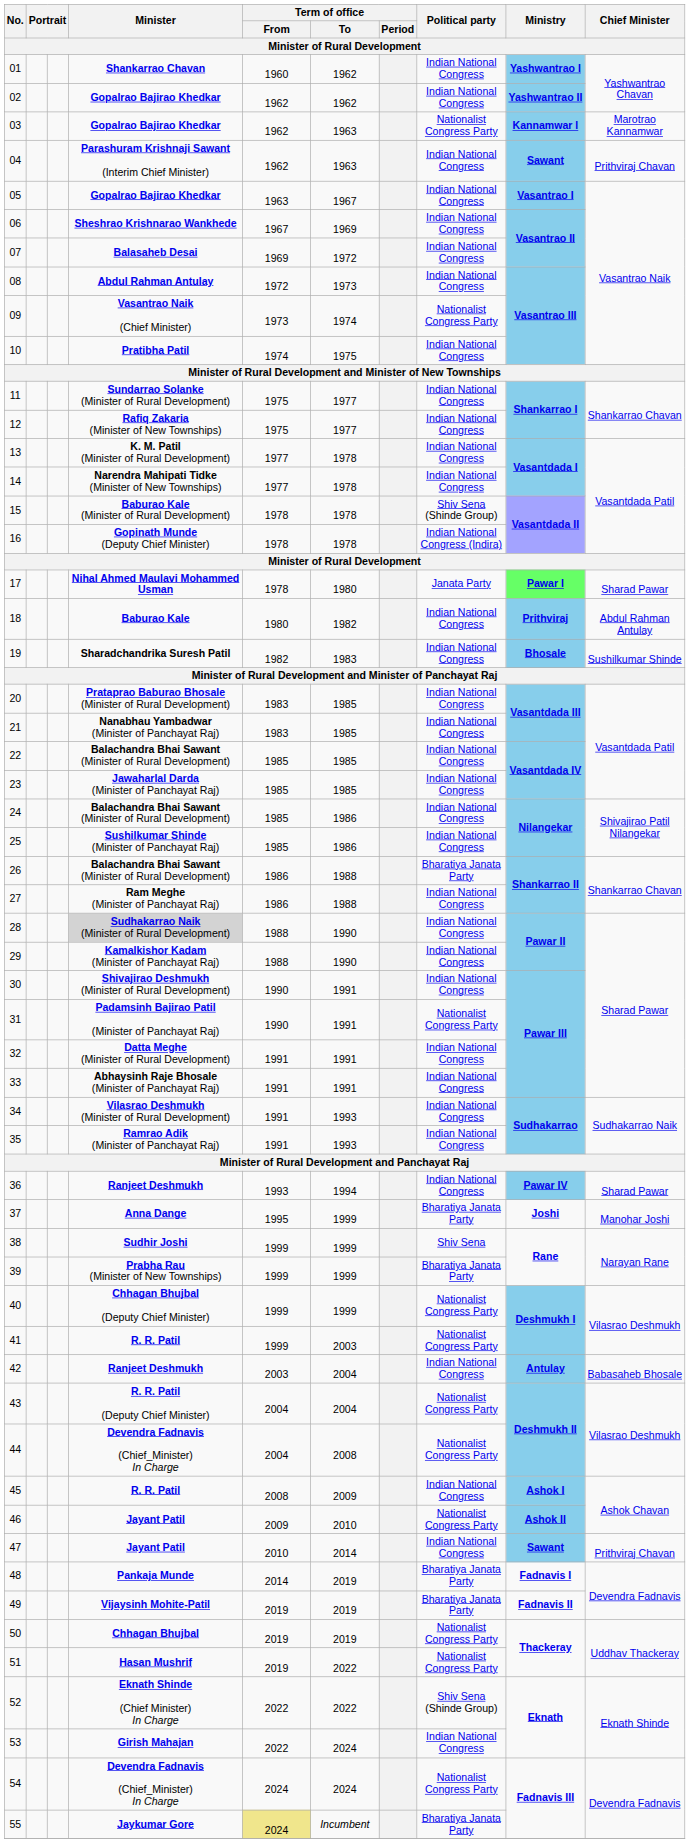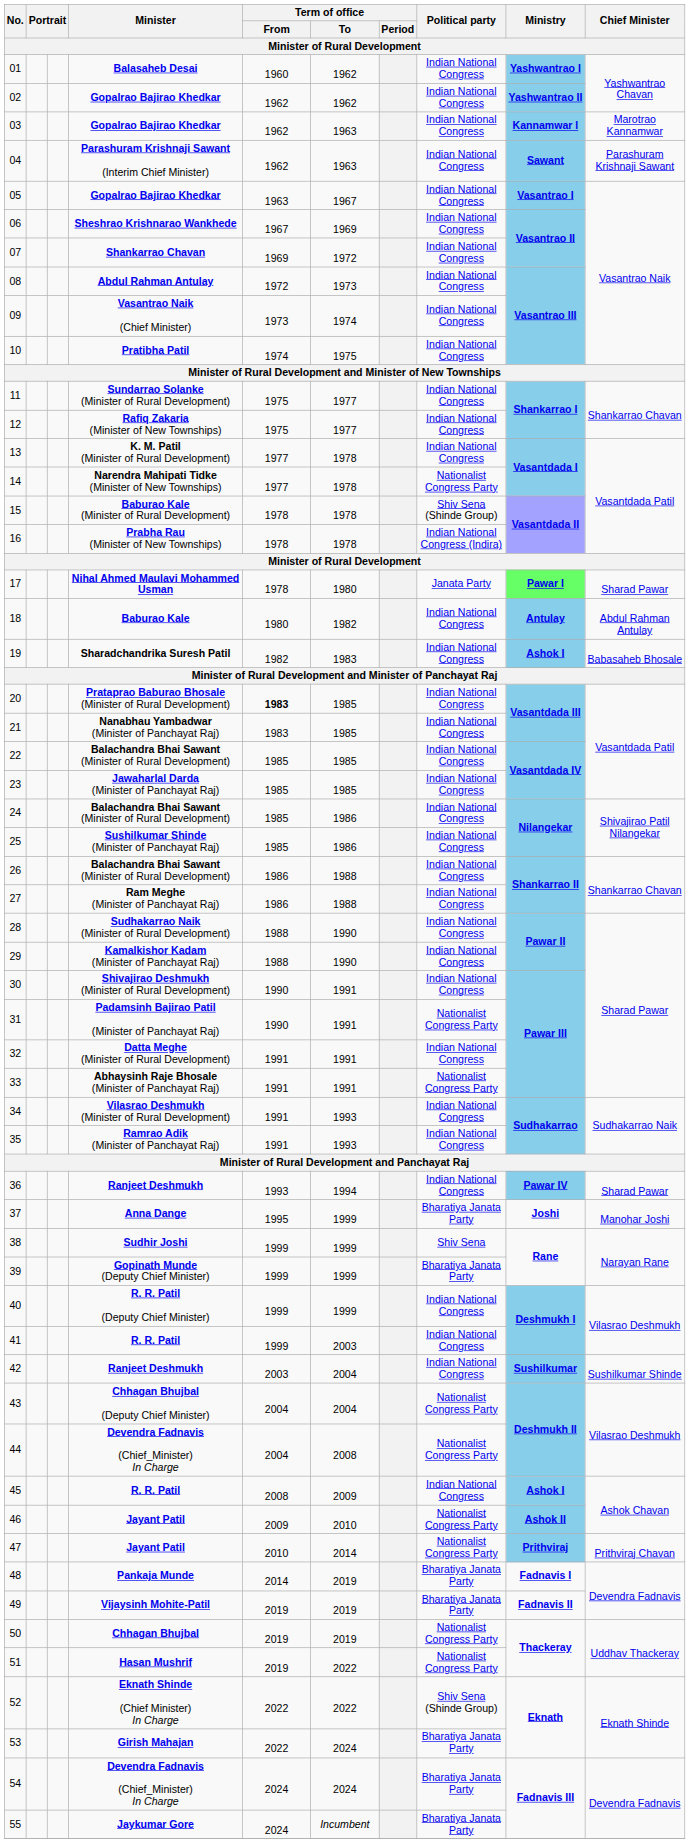(156, 69) Shankarrao Chavan -> (156, 69) Balasaheb Desai
(461, 126) Nationalist Congress Party -> (461, 126) Indian National Congress
(635, 166) Prithviraj Chavan -> (635, 160) Parashuram Krishnaji Sawant
(156, 252) Balasaheb Desai -> (156, 252) Shankarrao Chavan
(461, 315) Nationalist Congress Party -> (461, 315) Indian National Congress
(461, 481) Indian National Congress -> (461, 481) Nationalist Congress Party
(156, 538) Gopinath Munde (Deputy Chief Minister) -> (156, 538) Prabha Rau (Minister of New Townships)
(545, 618) Prithviraj -> (545, 618) Antulay
(545, 653) Bhosale -> (545, 653) Ashok I
(635, 659) Sushilkumar Shinde -> (635, 659) Babasaheb Bhosale
(277, 704) normal -> (277, 704) bold
(461, 870) Bharatiya Janata Party -> (461, 870) Indian National Congress
(156, 927) lightgrey background -> (156, 927) no background
(461, 1082) Indian National Congress -> (461, 1082) Nationalist Congress Party
(156, 1271) Prabha Rau (Minister of New Townships) -> (156, 1271) Gopinath Munde (Deputy Chief Minister)
(156, 1305) Chhagan Bhujbal (Deputy Chief Minister) -> (156, 1305) R. R. Patil (Deputy Chief Minister)
(461, 1305) Nationalist Congress Party -> (461, 1305) Indian National Congress
(461, 1340) Nationalist Congress Party -> (461, 1340) Indian National Congress
(545, 1369) Antulay -> (545, 1369) Sushilkumar
(635, 1375) Babasaheb Bhosale -> (635, 1375) Sushilkumar Shinde
(156, 1403) R. R. Patil (Deputy Chief Minister) -> (156, 1403) Chhagan Bhujbal (Deputy Chief Minister)
(461, 1547) Indian National Congress -> (461, 1547) Nationalist Congress Party
(545, 1547) Sawant -> (545, 1547) Prithviraj
(461, 1743) Indian National Congress -> (461, 1743) Bharatiya Janata Party
(461, 1783) Nationalist Congress Party -> (461, 1783) Bharatiya Janata Party
(277, 1830) khaki background -> (277, 1830) no background
